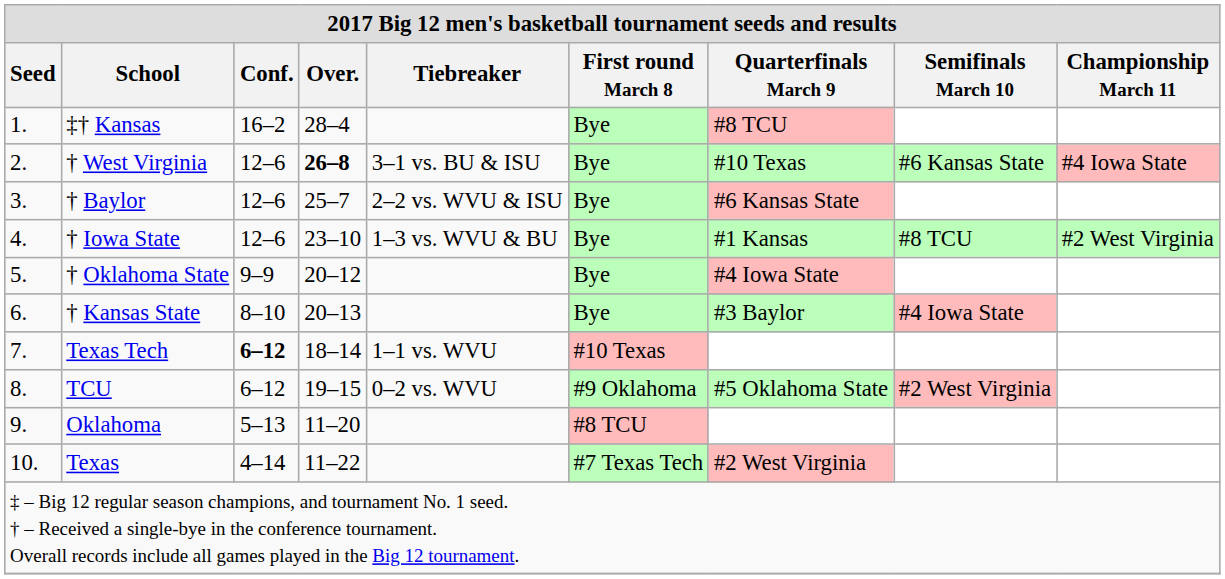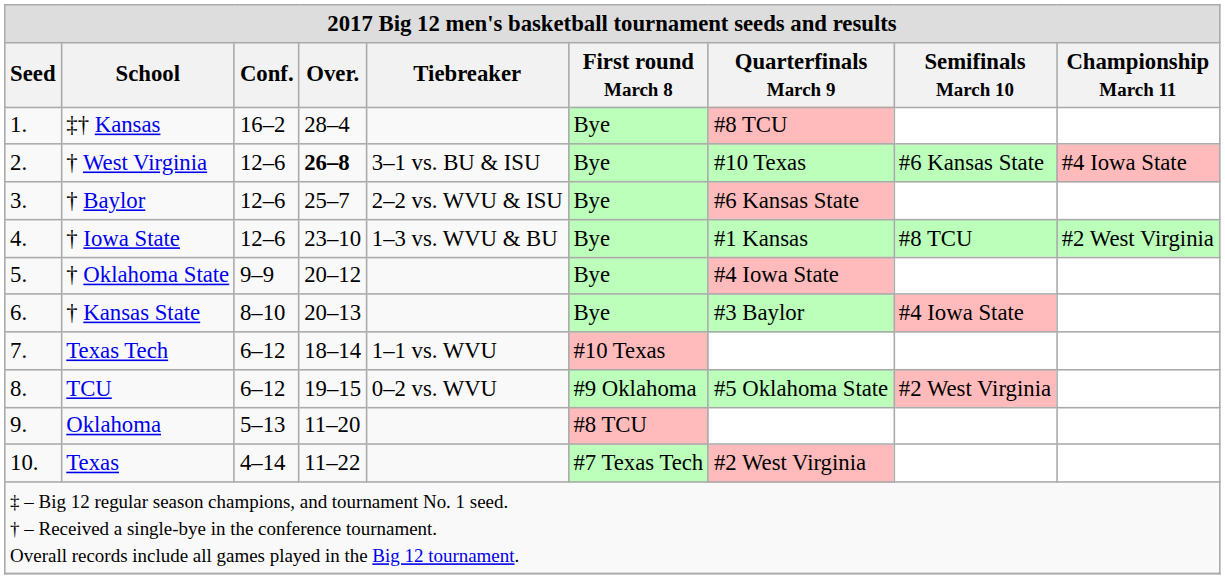(263, 350) bold -> (263, 350) normal
